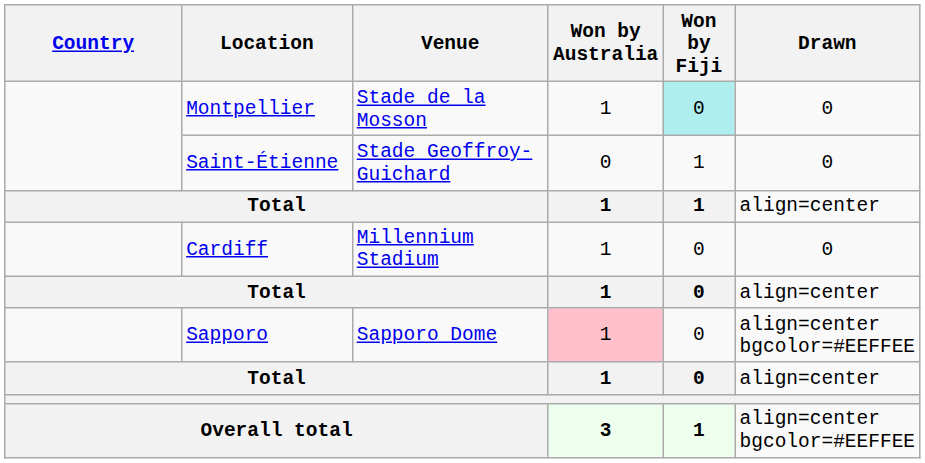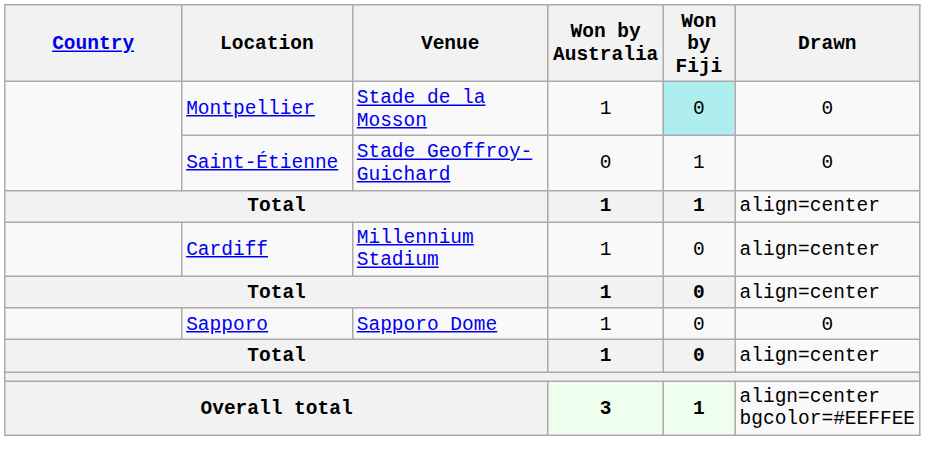(827, 249) 0 -> (810, 249) align=center
(606, 335) pink background -> (606, 324) no background
(827, 335) align=center bgcolor=#EEFFEE -> (827, 324) 0
